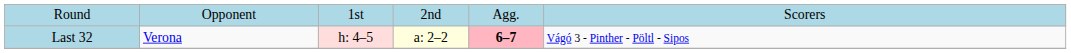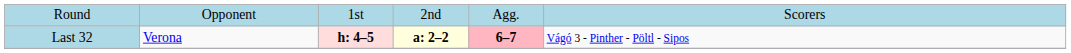(356, 37) normal -> (356, 37) bold
(431, 37) normal -> (431, 37) bold
